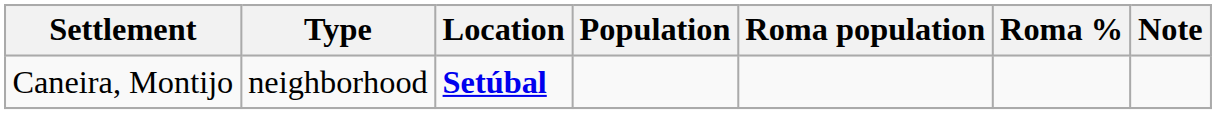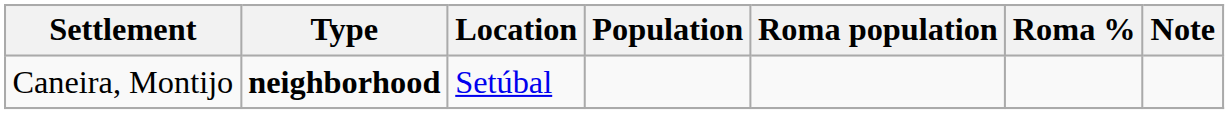(338, 81) normal -> (344, 81) bold
(495, 81) bold -> (504, 81) normal
